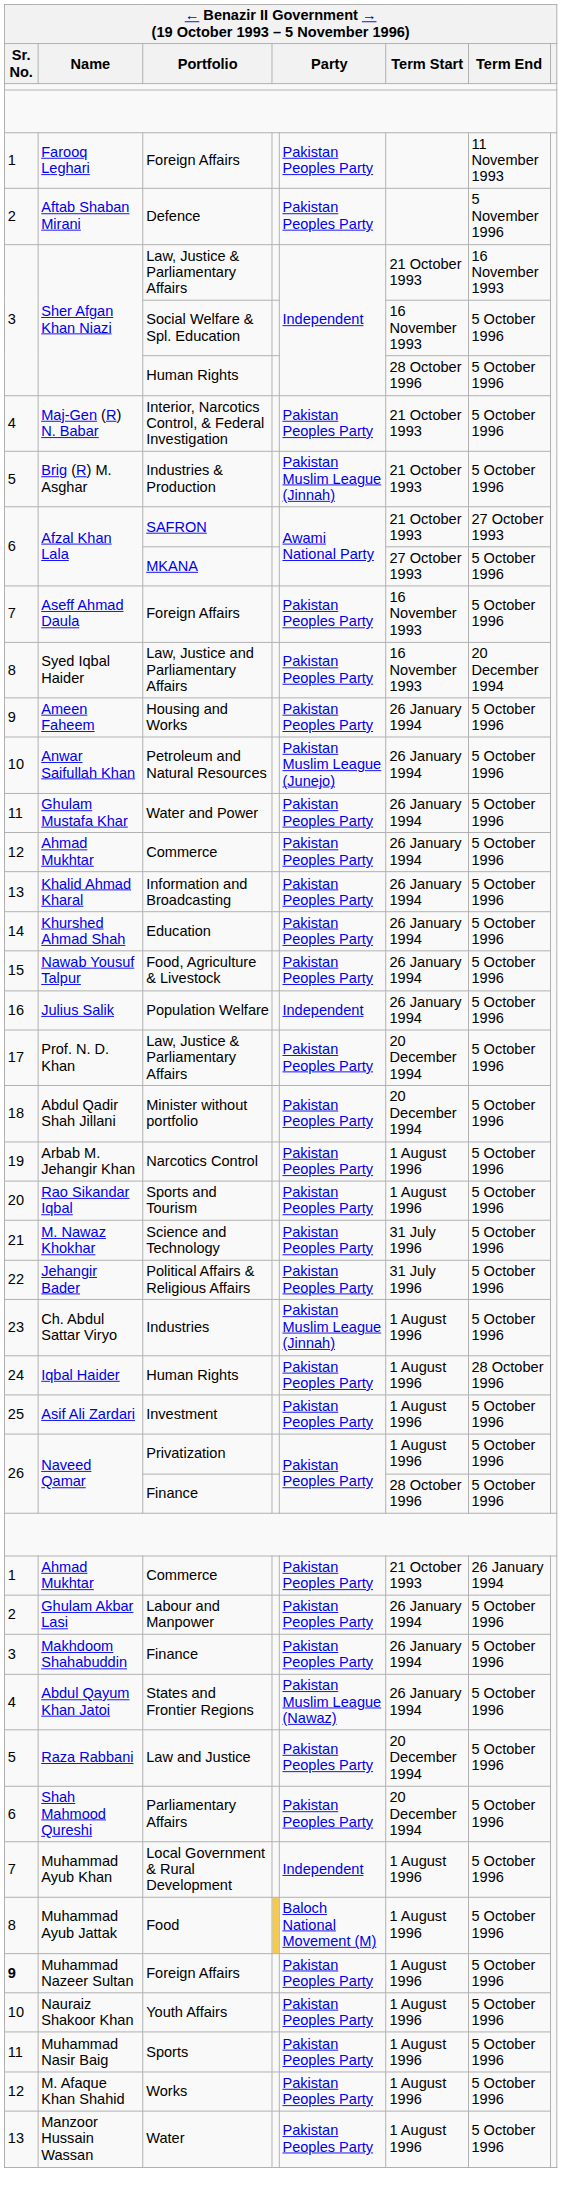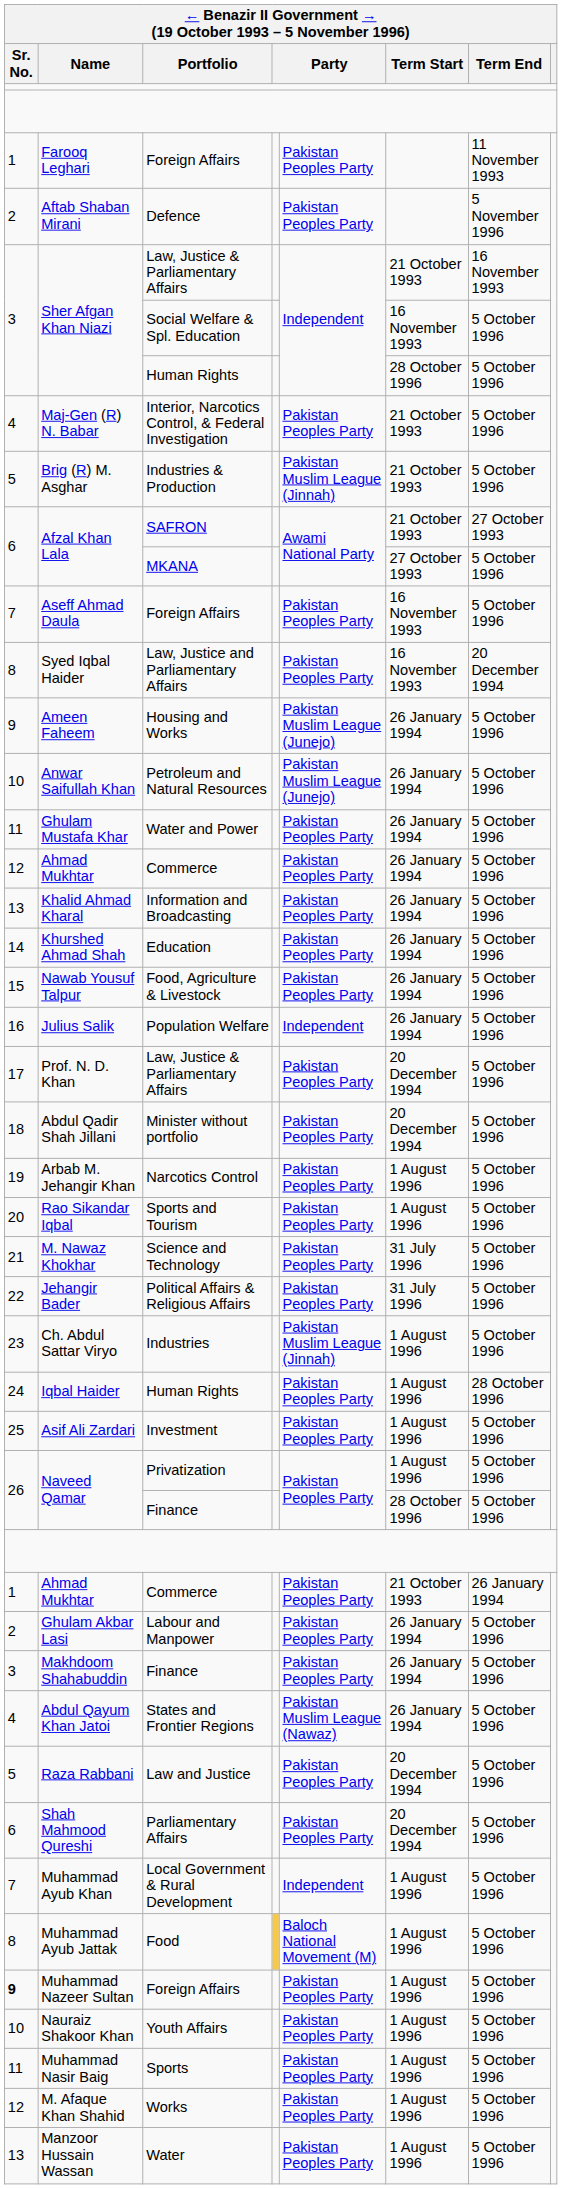(328, 717) Pakistan Peoples Party -> (332, 725) Pakistan Muslim League (Junejo)
